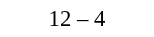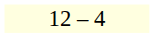(77, 18) no background -> (77, 18) lightyellow background
